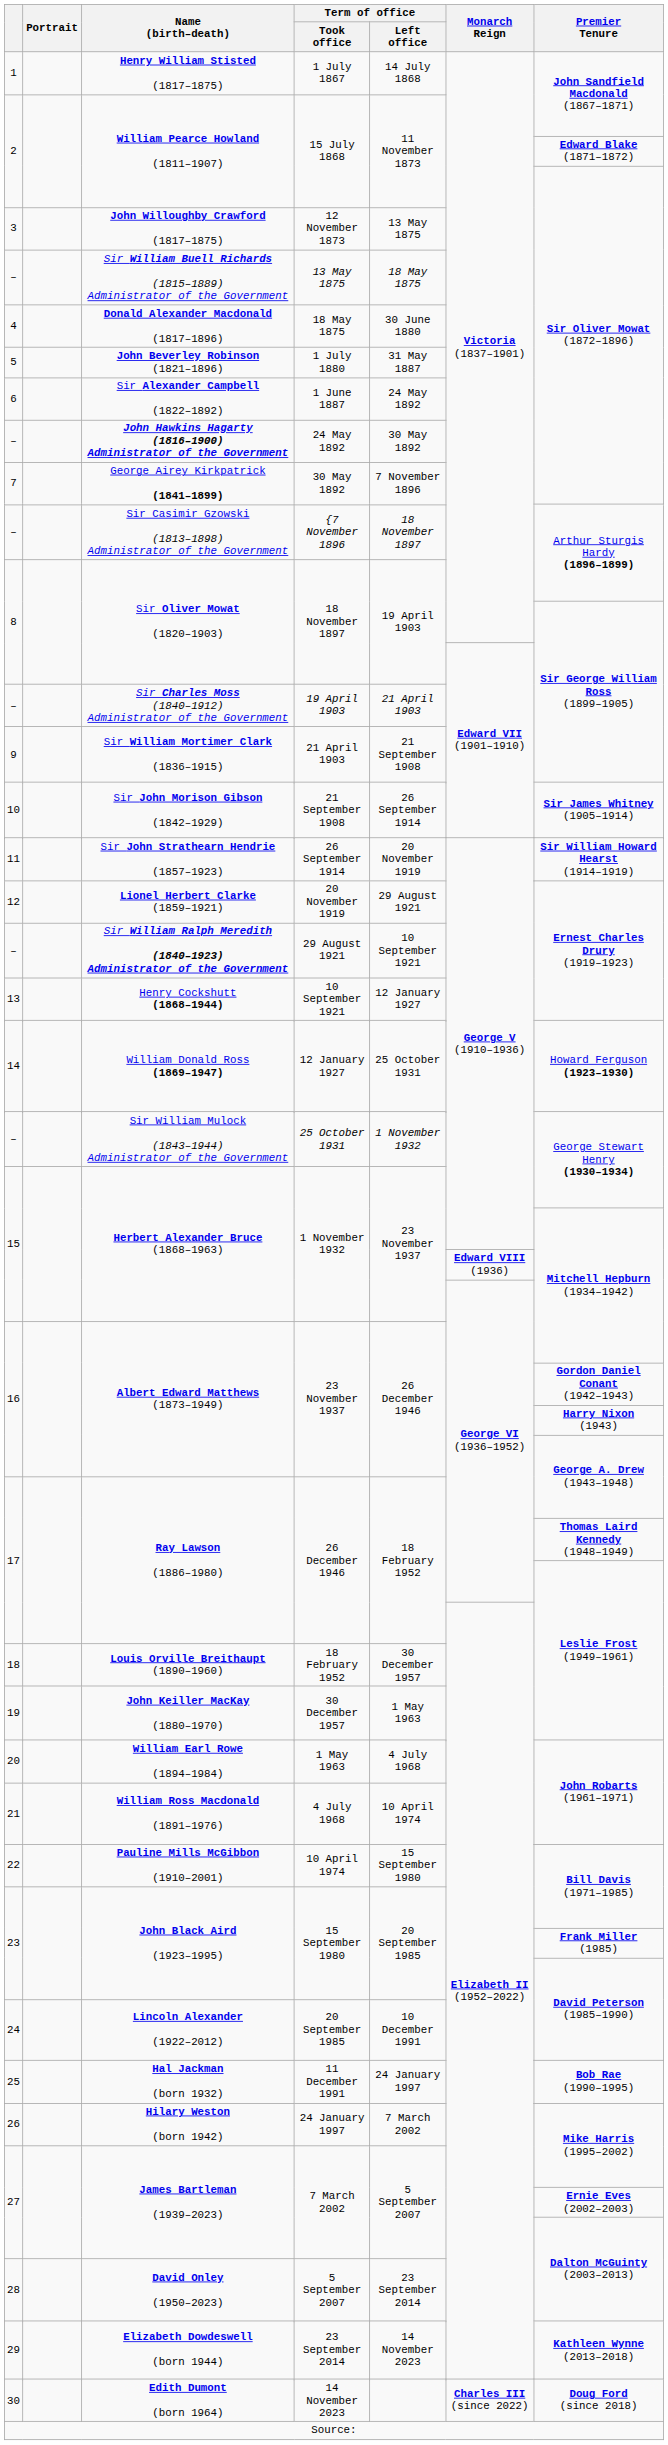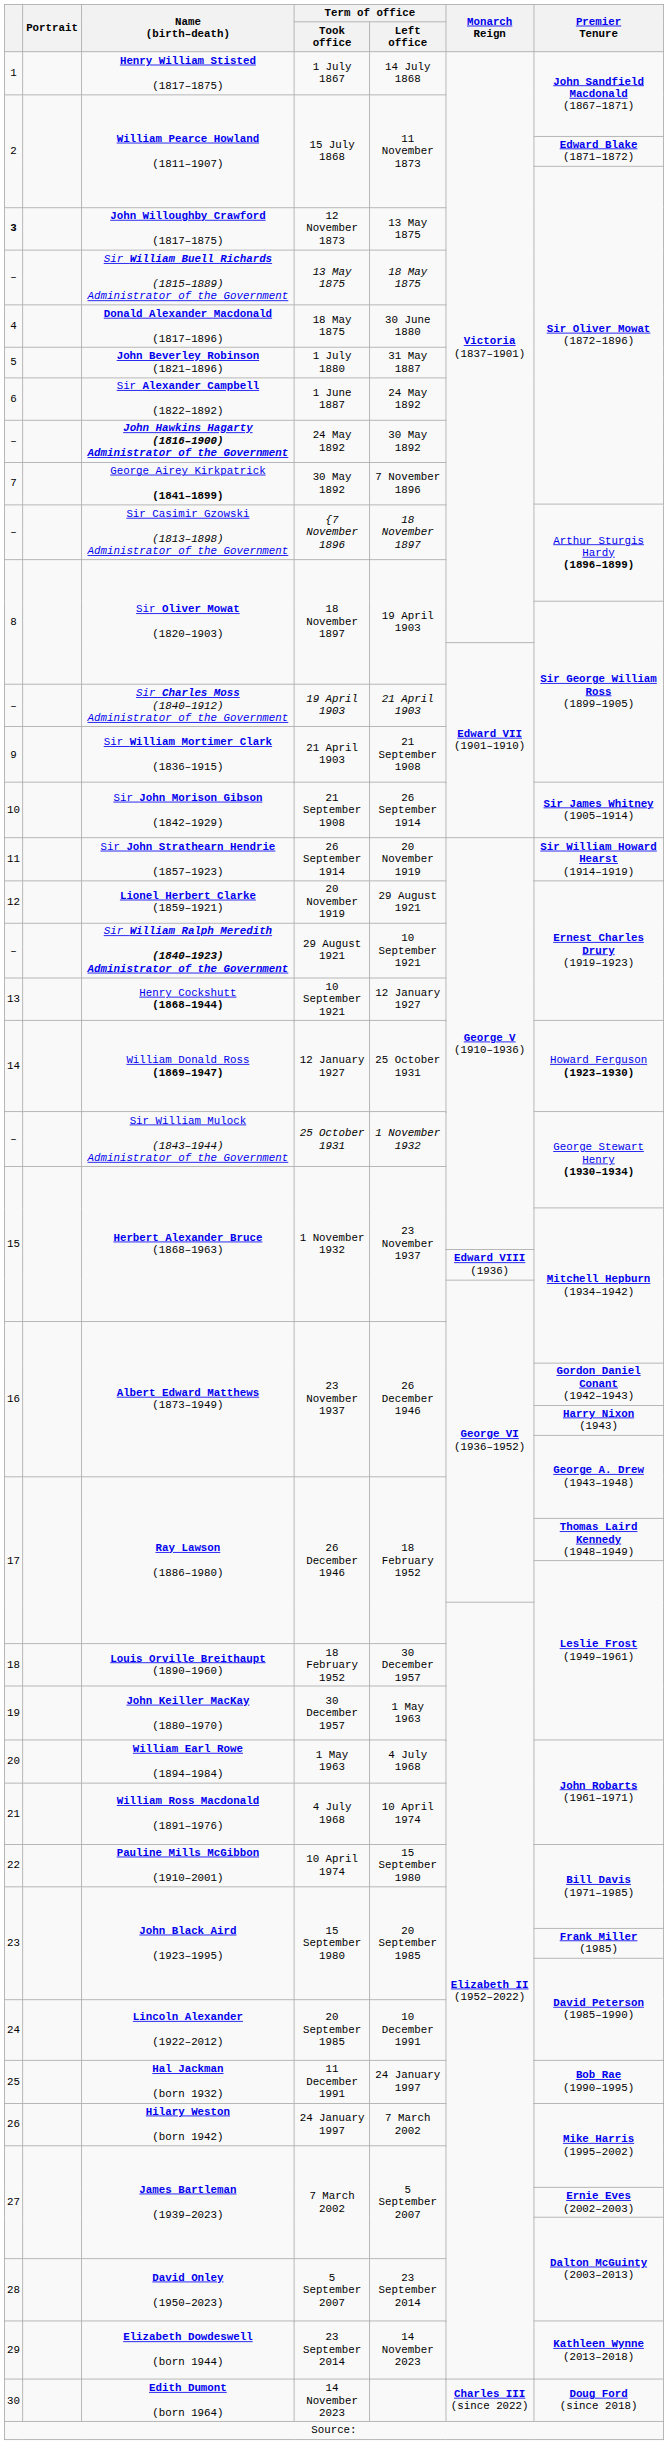(13, 229) normal -> (13, 229) bold
